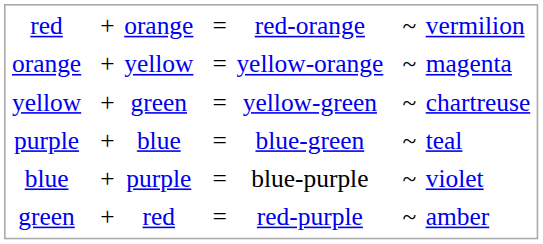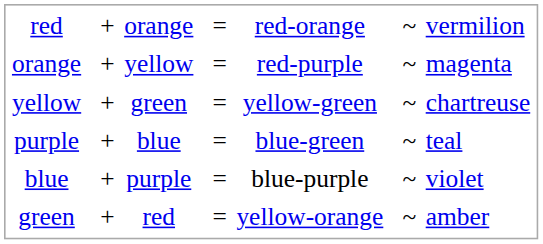(310, 64) yellow-orange -> (310, 64) red-purple
(310, 216) red-purple -> (310, 216) yellow-orange
